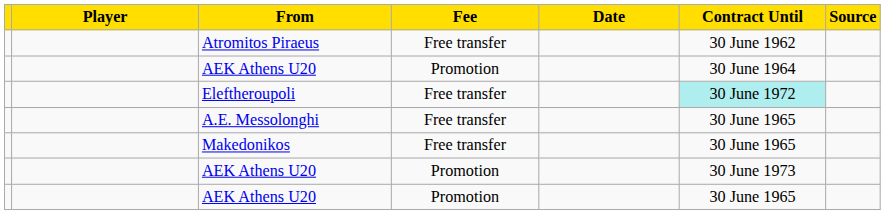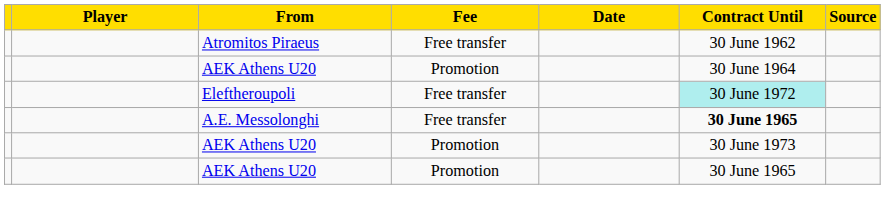(753, 119) normal -> (753, 119) bold
- row: (246, 145)
